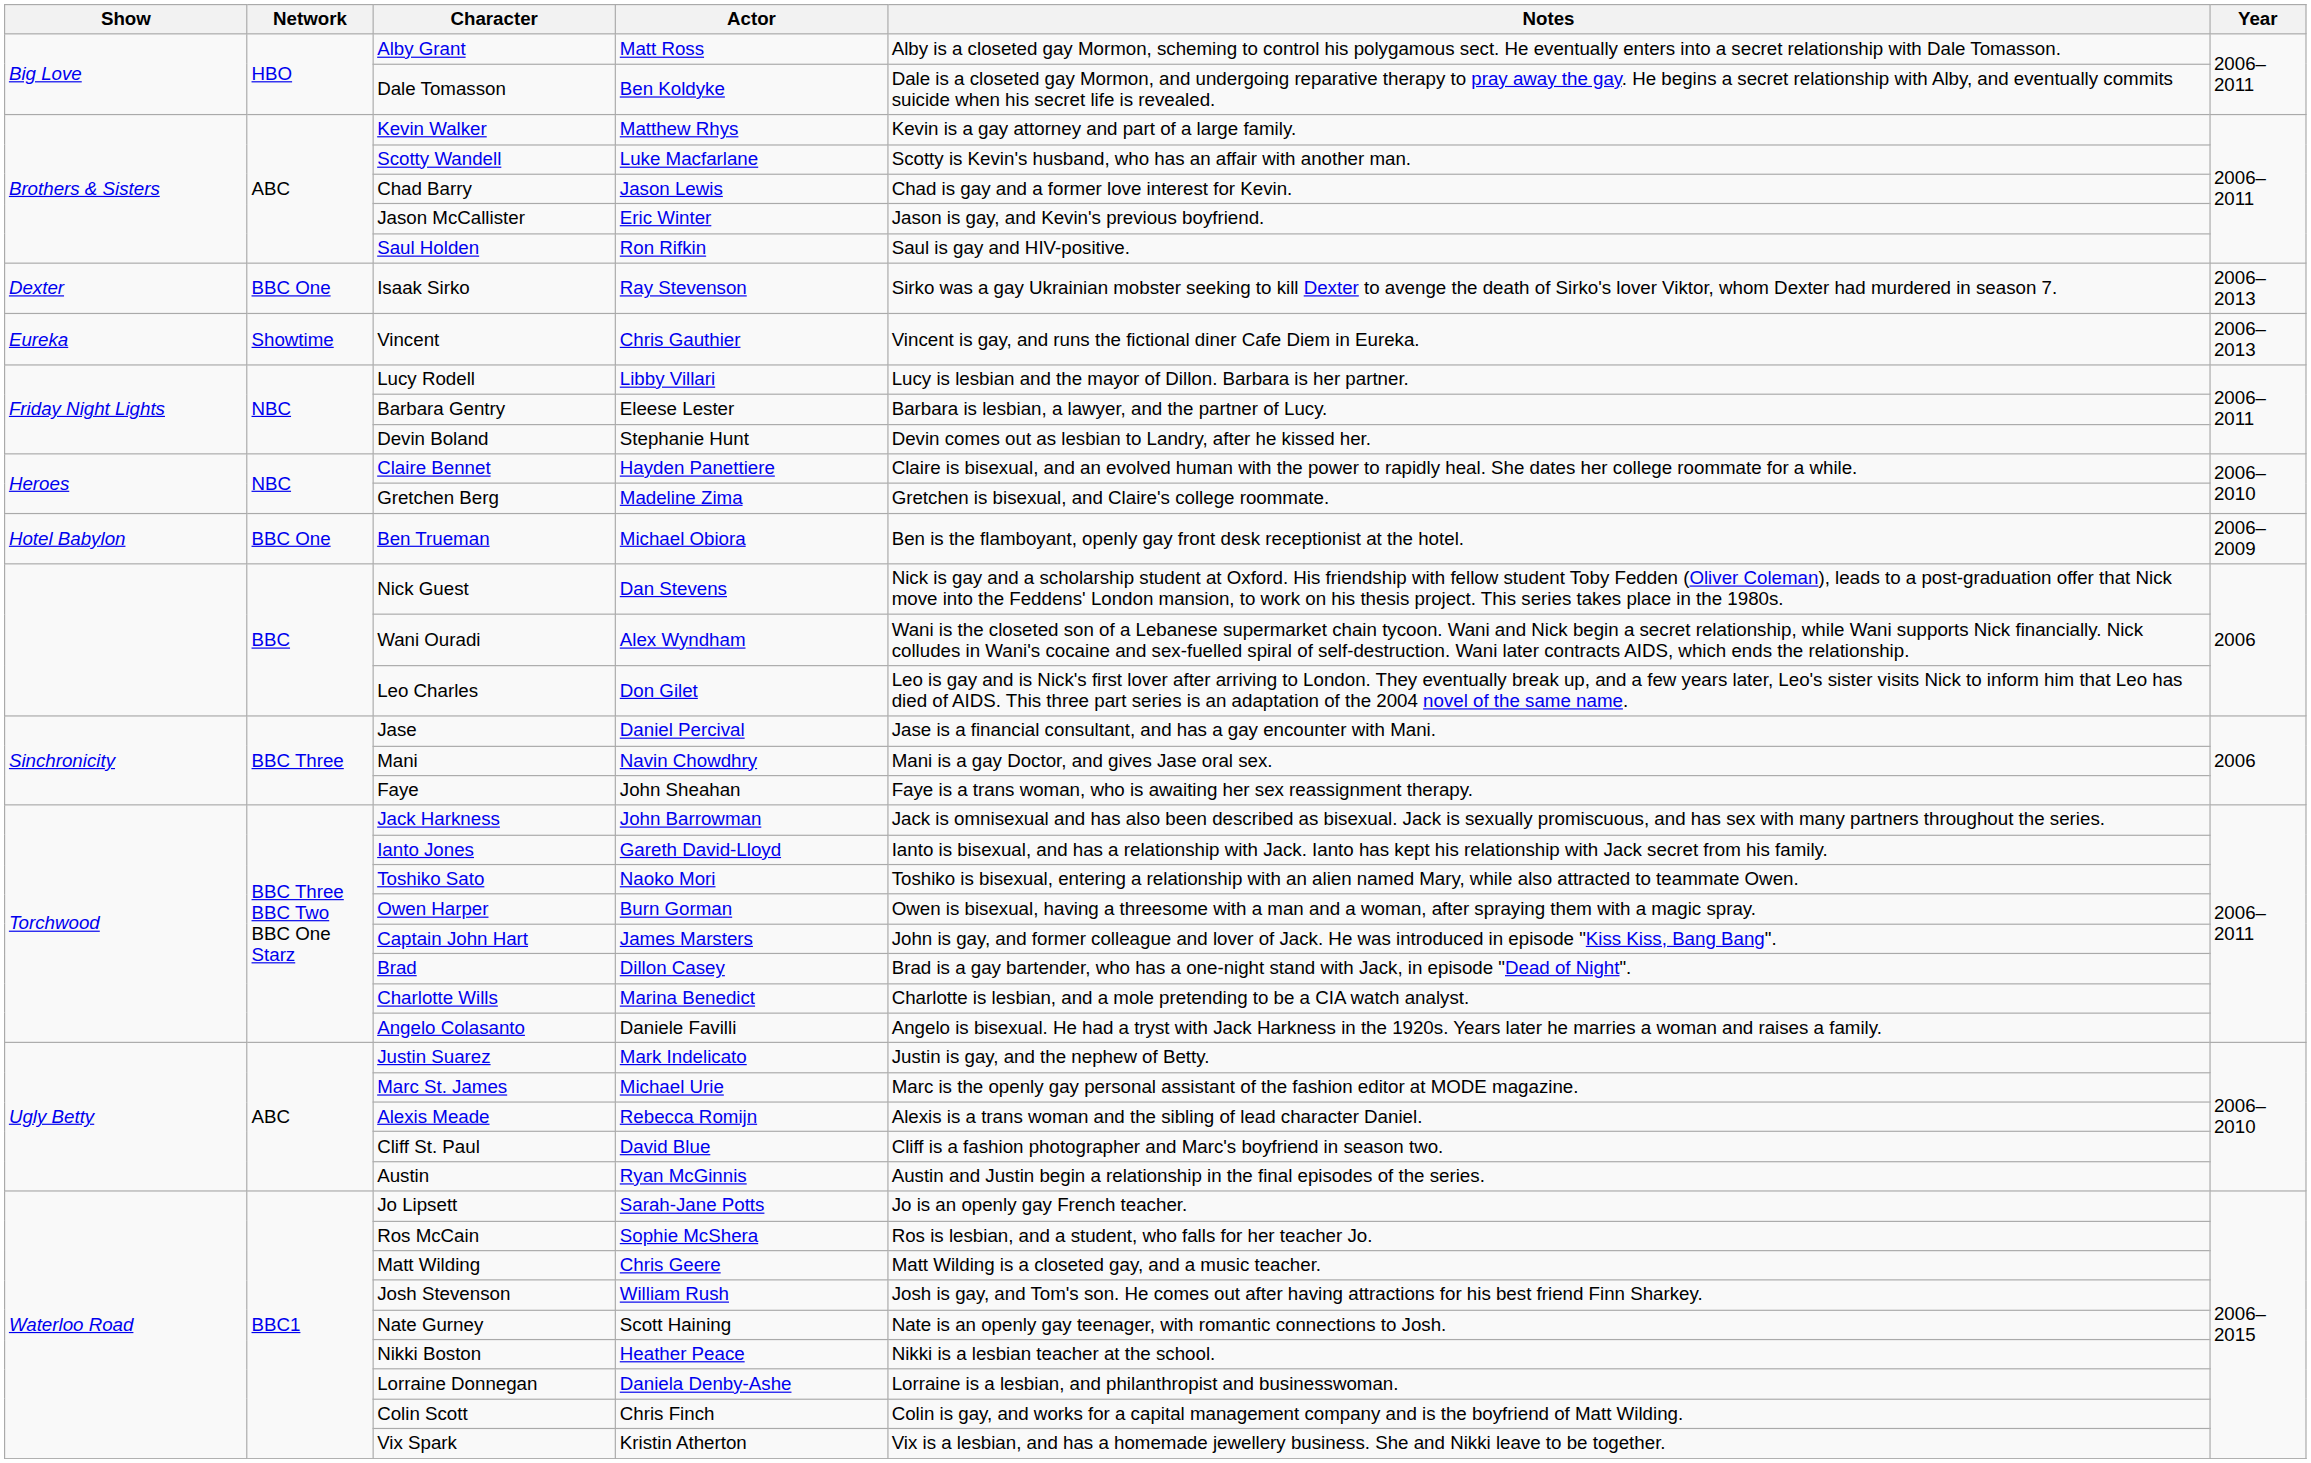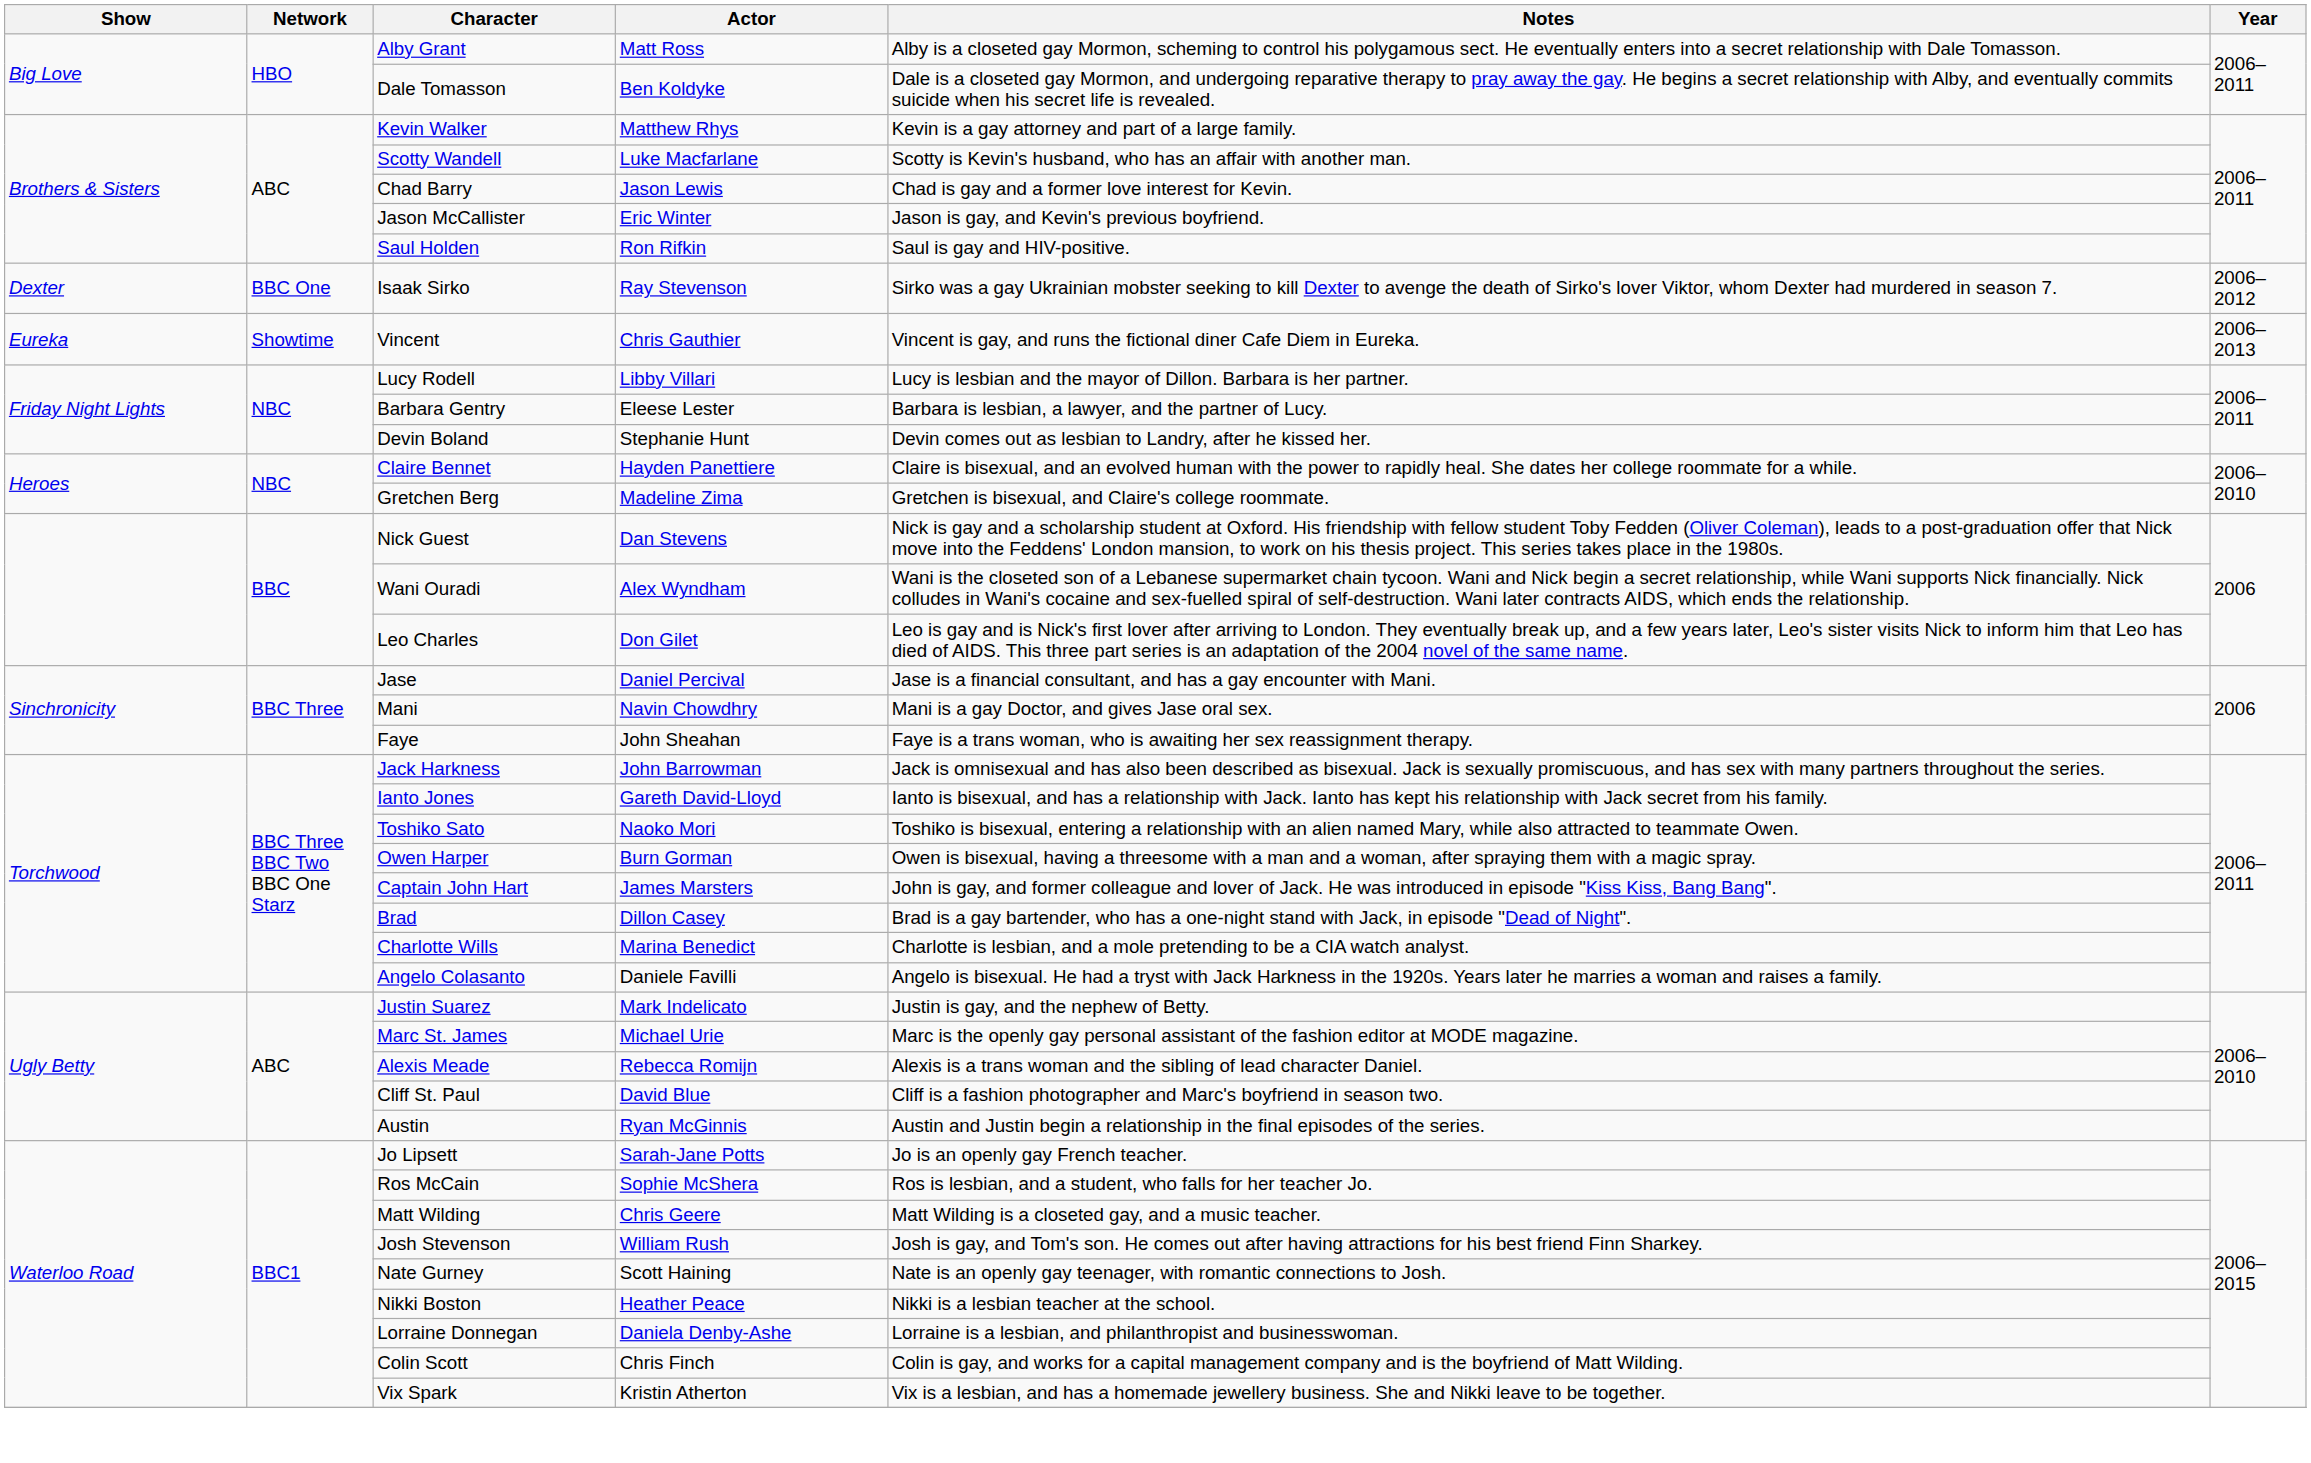(2240, 288) 2006–2013 -> (2240, 288) 2006–2012
- row: (433, 538)
